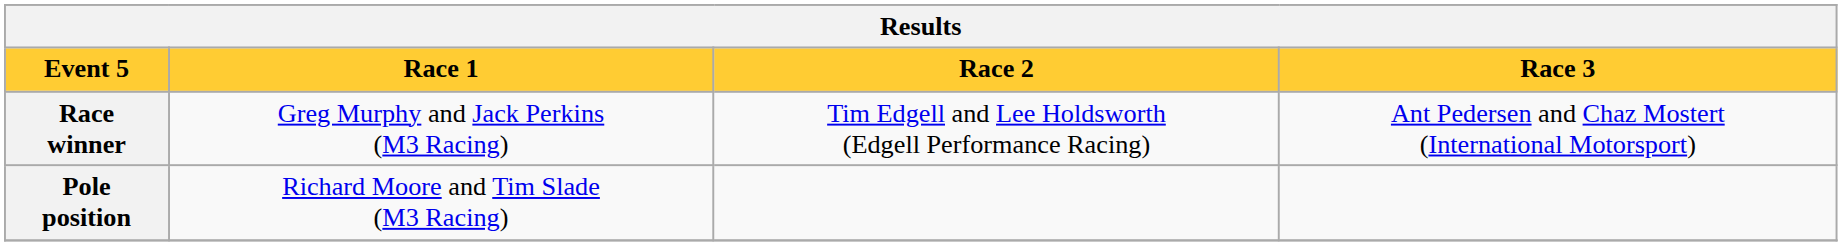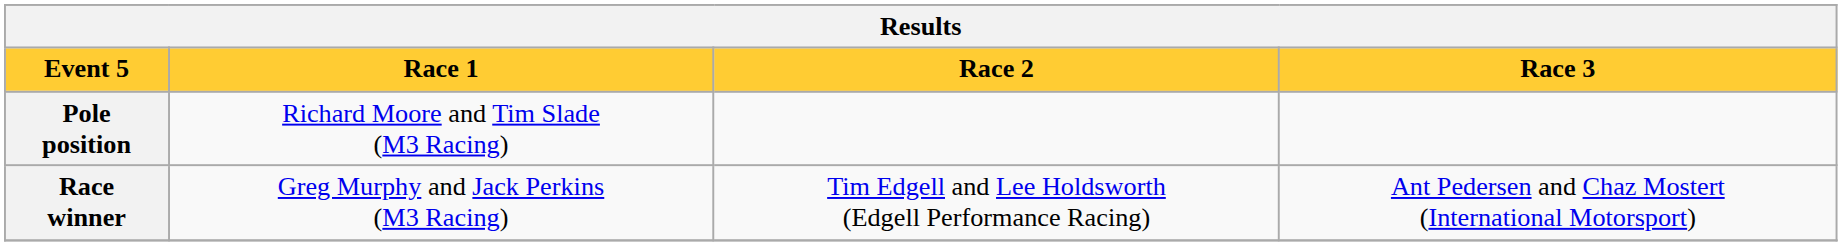rows swapped: (87, 201) <-> (87, 127)
